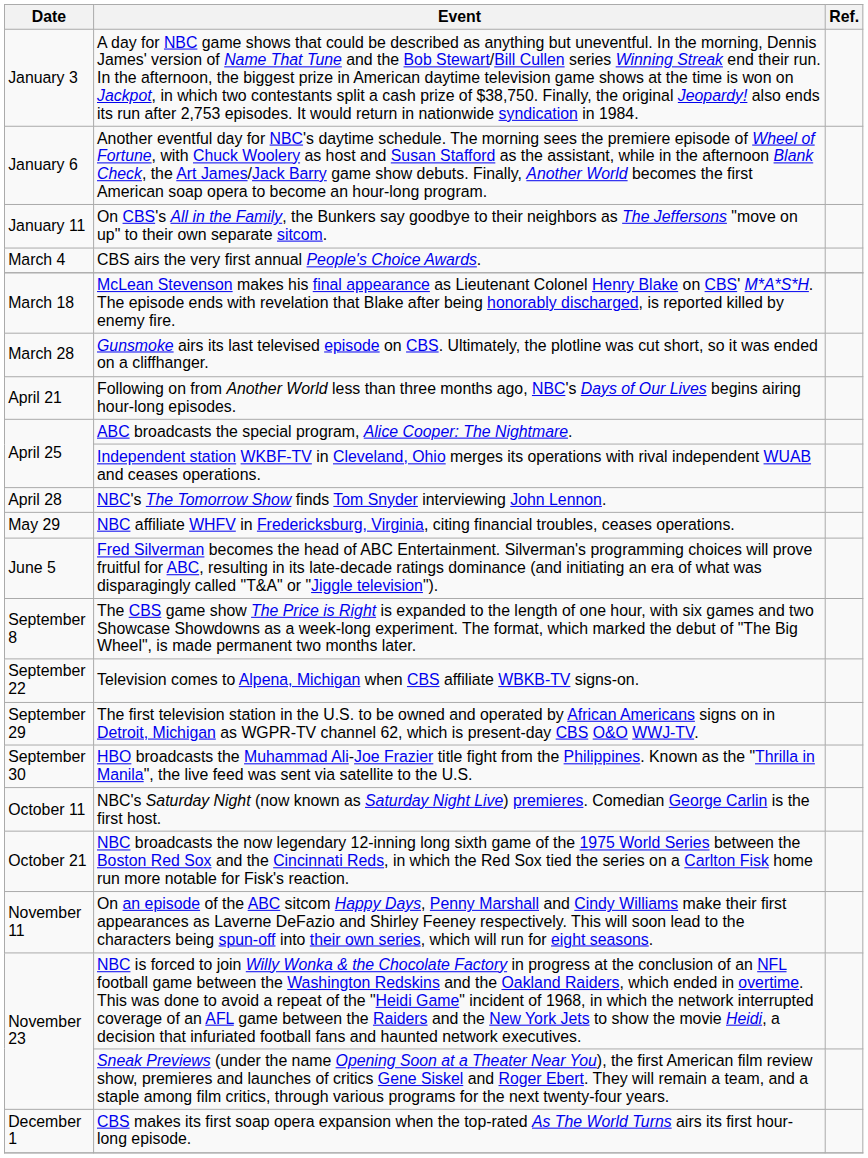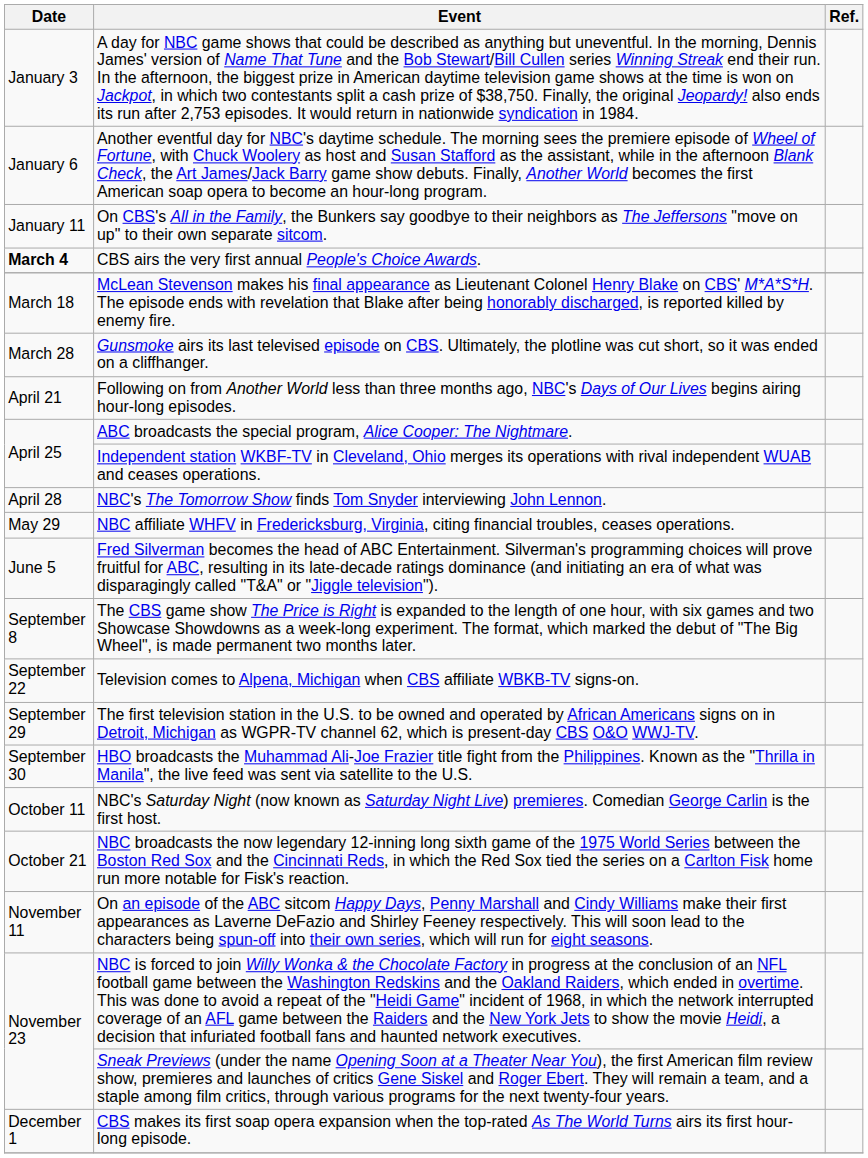(37, 260) normal -> (38, 260) bold
